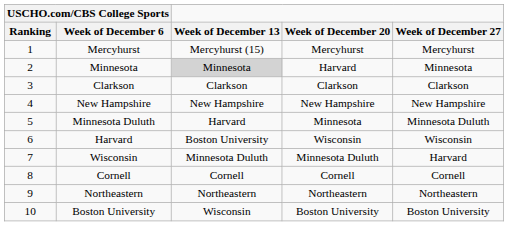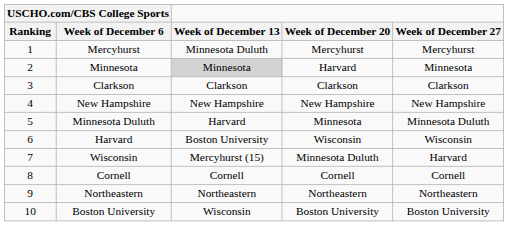(227, 49) Mercyhurst (15) -> (227, 49) Minnesota Duluth
(227, 157) Minnesota Duluth -> (227, 157) Mercyhurst (15)
